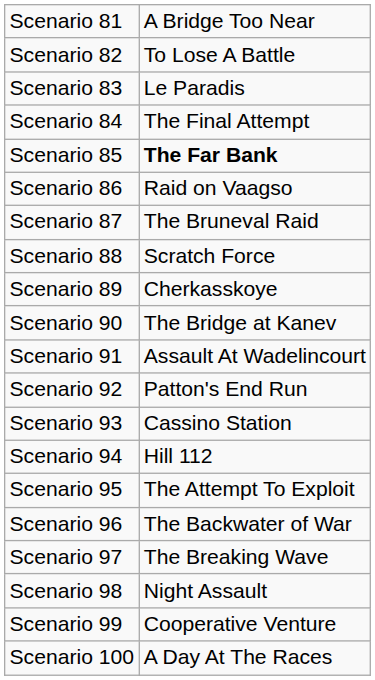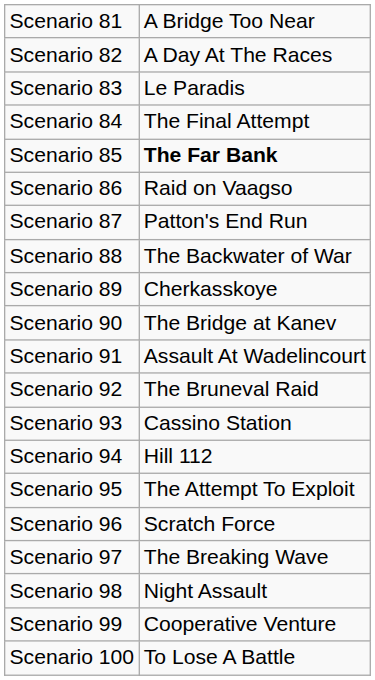(219, 54) To Lose A Battle -> (238, 54) A Day At The Races
(231, 222) The Bruneval Raid -> (226, 222) Patton's End Run
(209, 255) Scratch Force -> (248, 255) The Backwater of War
(226, 389) Patton's End Run -> (231, 389) The Bruneval Raid
(248, 523) The Backwater of War -> (209, 523) Scratch Force
(238, 657) A Day At The Races -> (219, 657) To Lose A Battle
